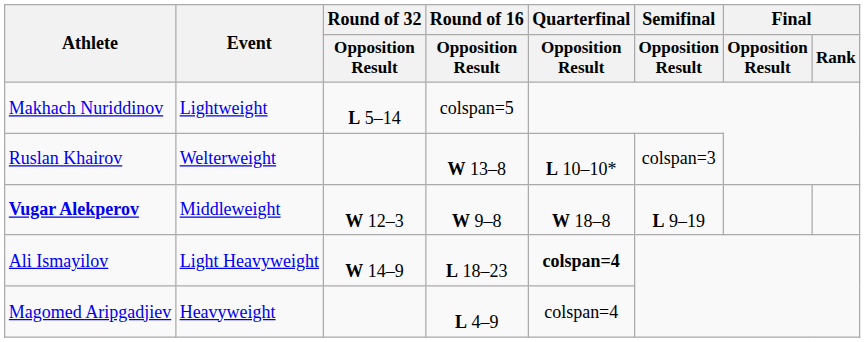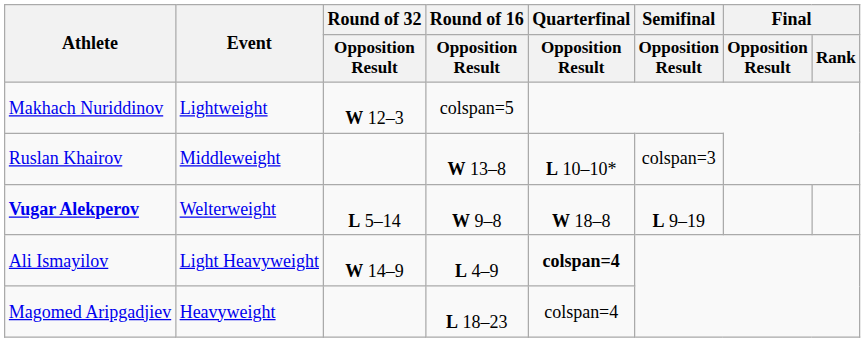(374, 118) L 5–14 -> (374, 118) W 12–3
(228, 159) Welterweight -> (230, 159) Middleweight
(230, 210) Middleweight -> (228, 210) Welterweight
(374, 220) W 12–3 -> (374, 220) L 5–14
(477, 271) L 18–23 -> (477, 271) L 4–9
(477, 322) L 4–9 -> (477, 322) L 18–23
